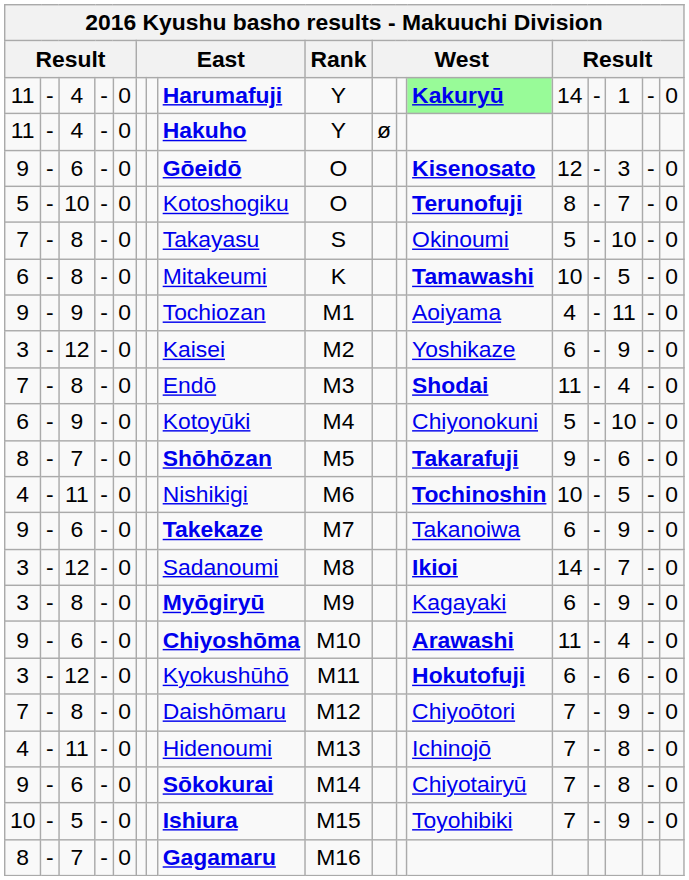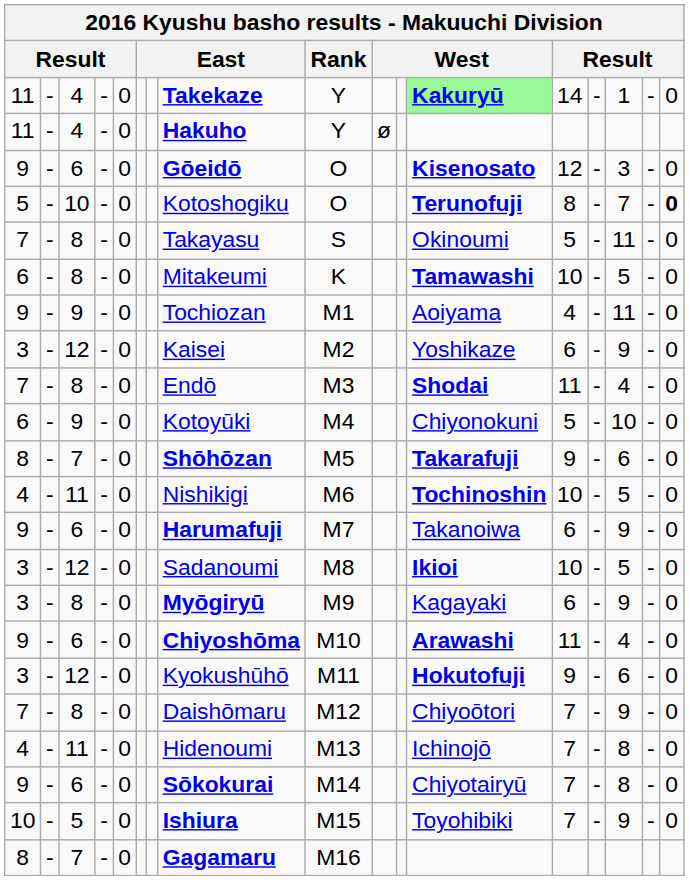(222, 95) Harumafuji -> (213, 95) Takekaze
(672, 204) normal -> (672, 204) bold
(624, 240) 10 -> (624, 240) 11
(213, 530) Takekaze -> (222, 530) Harumafuji
(570, 566) 14 -> (570, 566) 10
(624, 566) 7 -> (624, 566) 5
(570, 675) 6 -> (570, 675) 9
